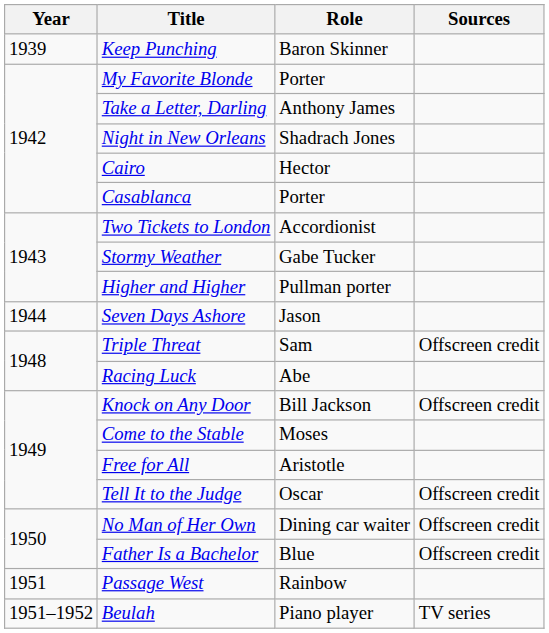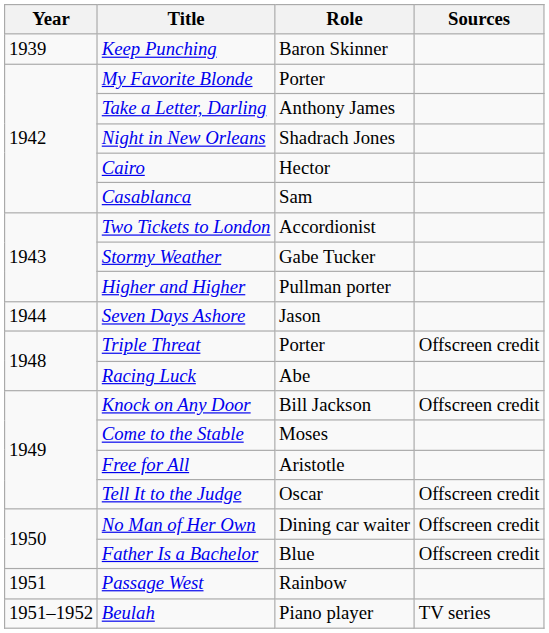(302, 197) Porter -> (296, 197) Sam
(296, 345) Sam -> (302, 345) Porter
